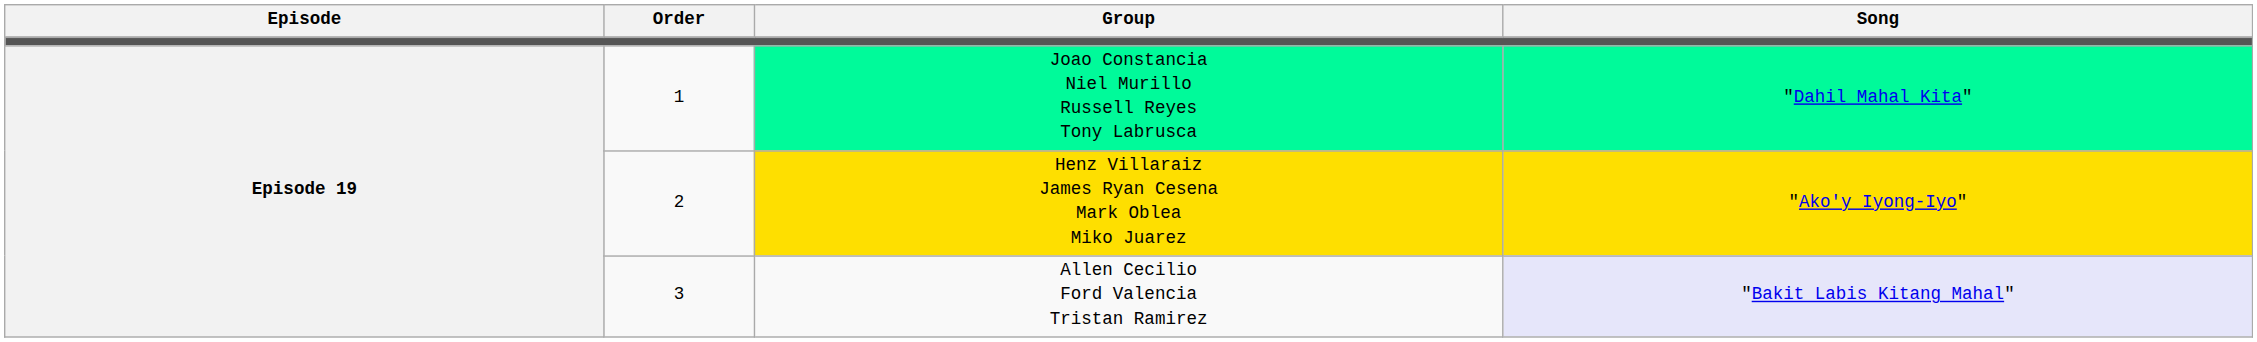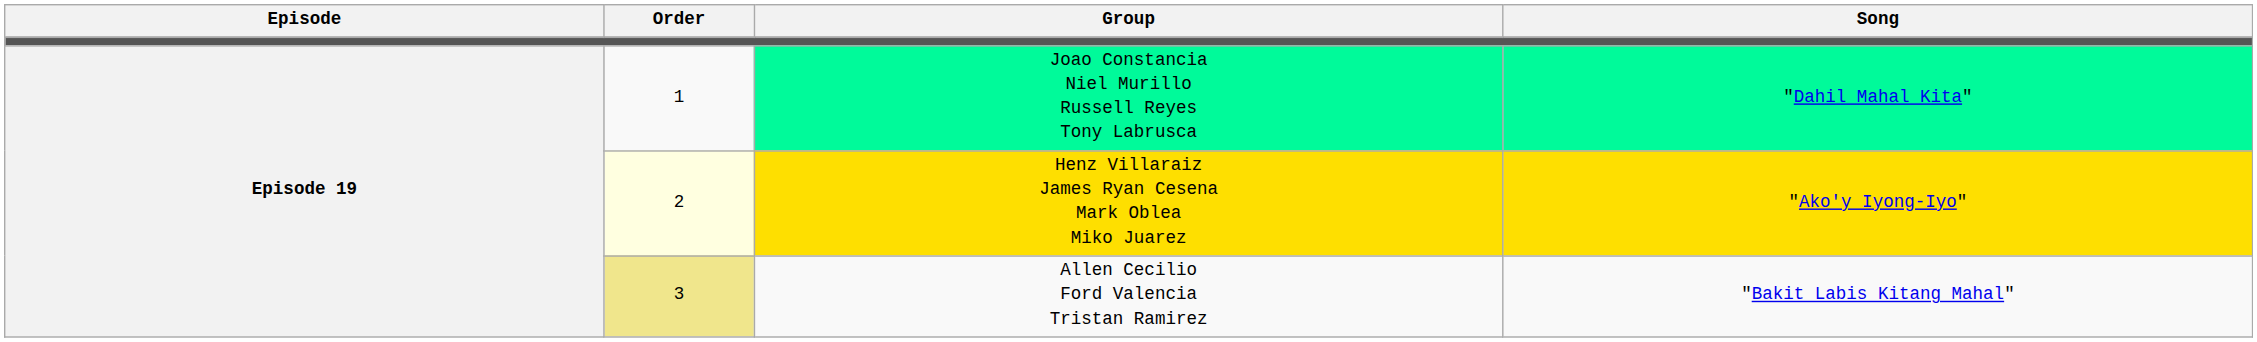(679, 203) no background -> (679, 203) lightyellow background
(679, 296) no background -> (679, 296) khaki background
(1878, 296) lavender background -> (1878, 296) no background
